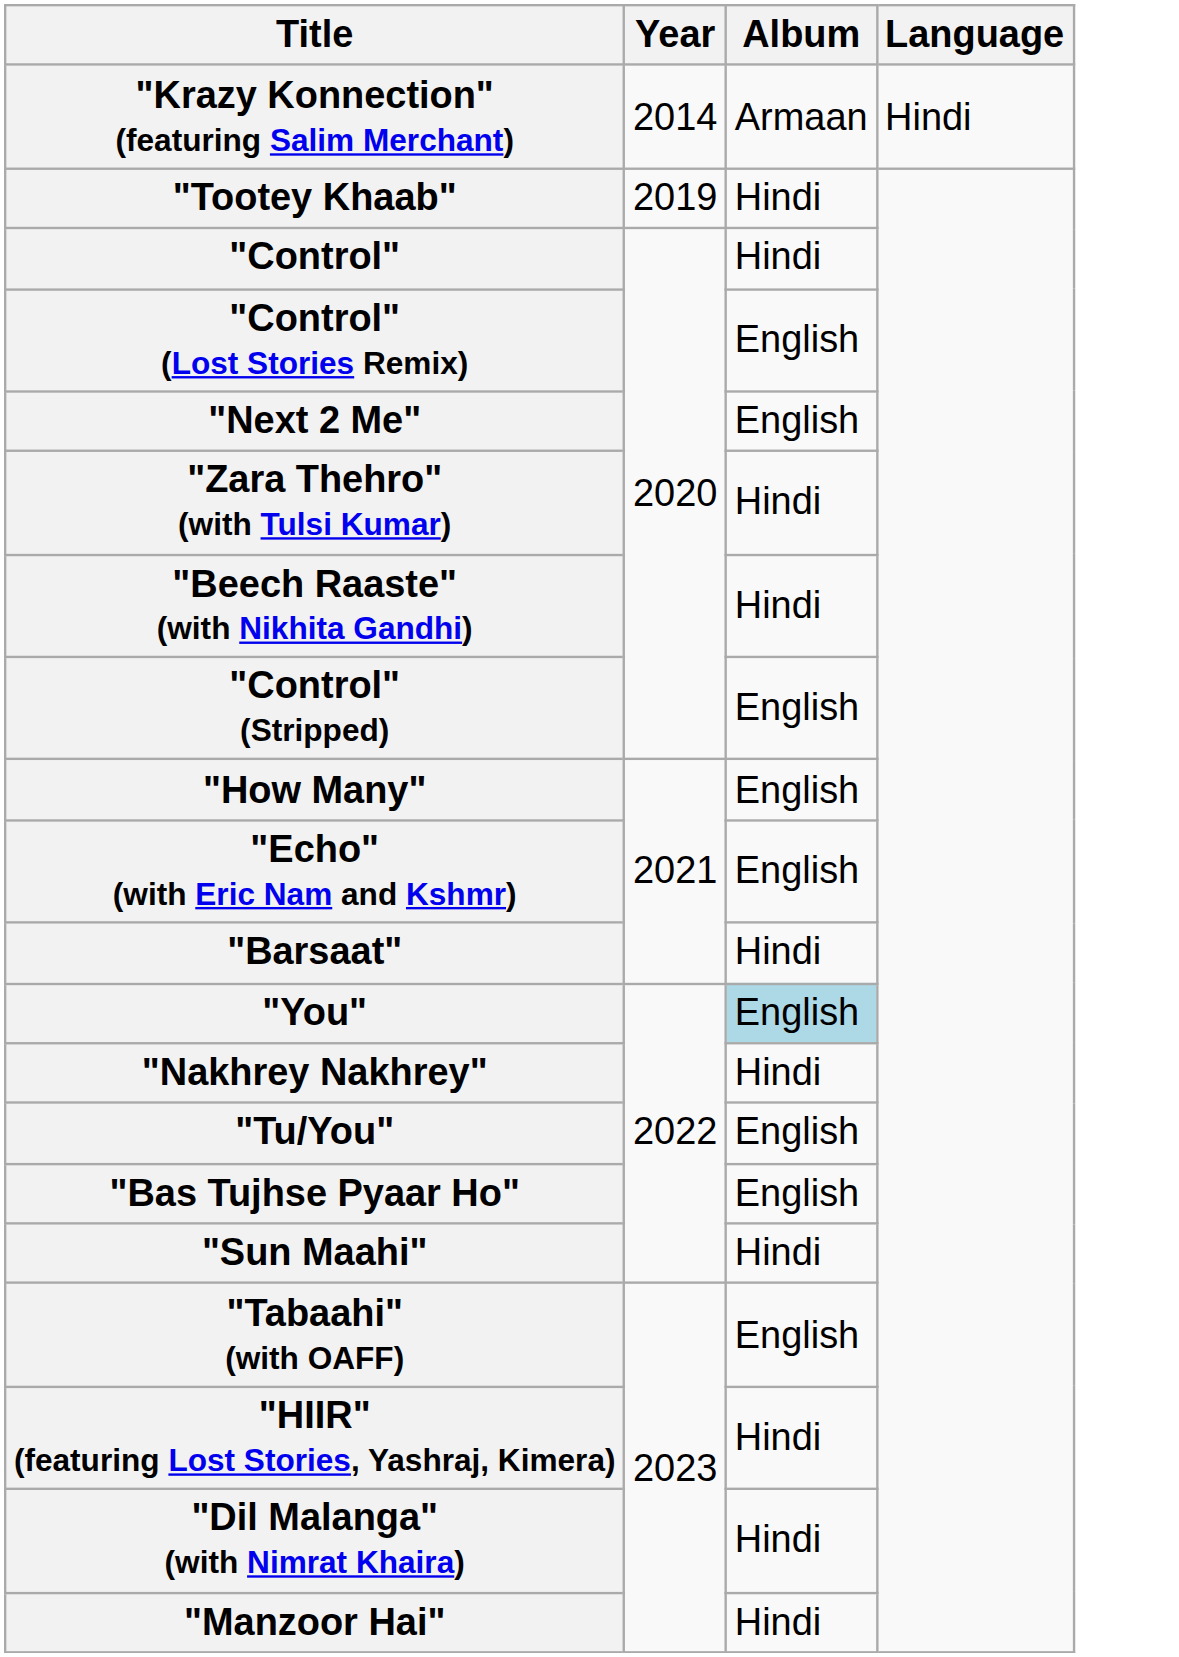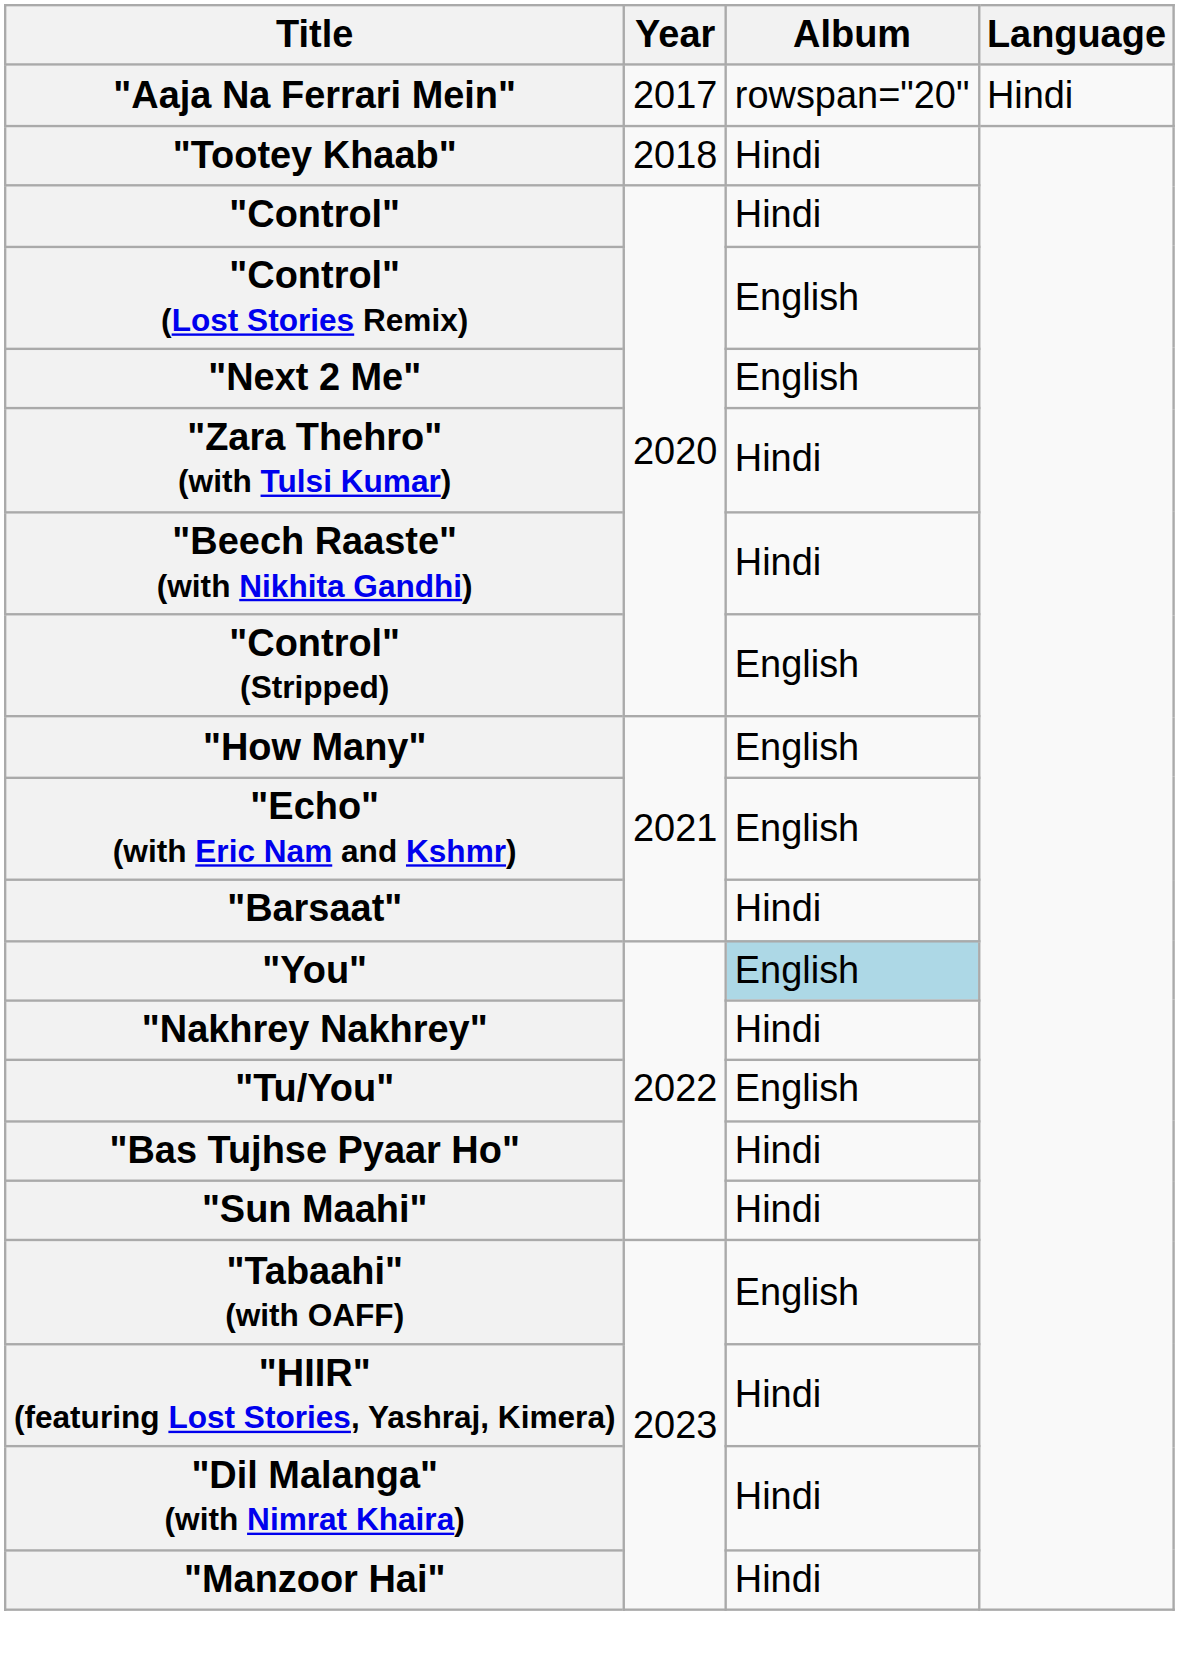- row: (315, 116)
+ row: (315, 94)
(675, 197) 2019 -> (675, 154) 2018
(797, 1192) English -> (778, 1149) Hindi
